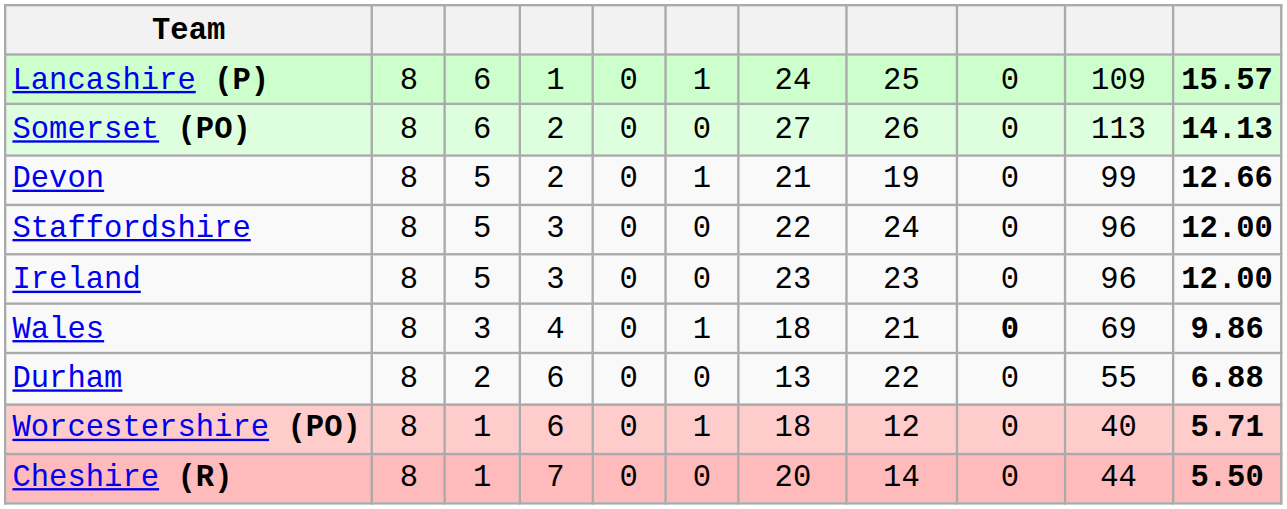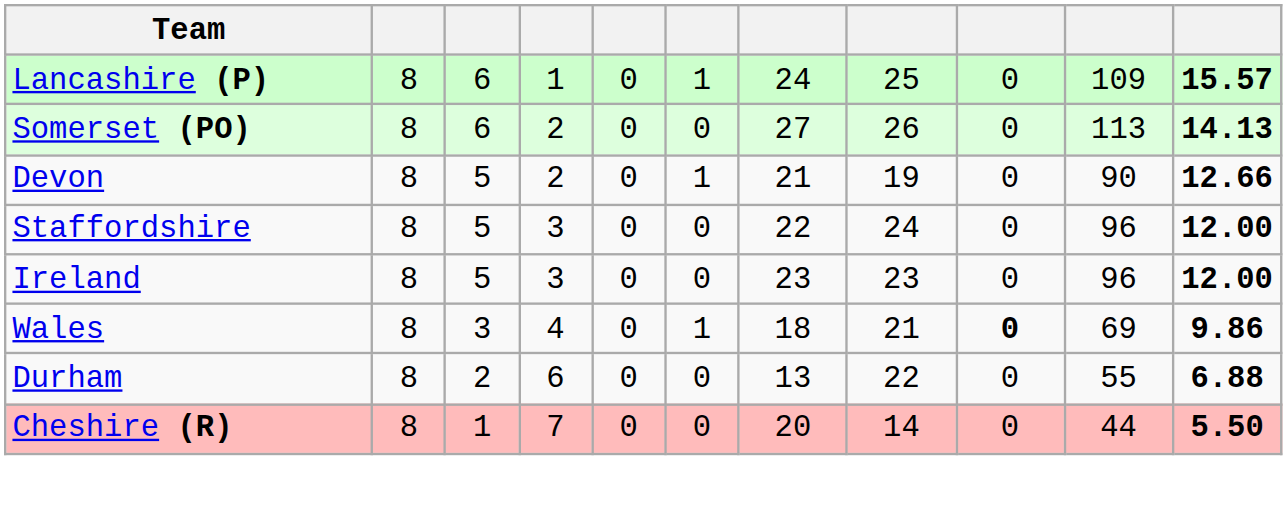(1119, 179) 99 -> (1119, 179) 90
- row: (187, 428)
